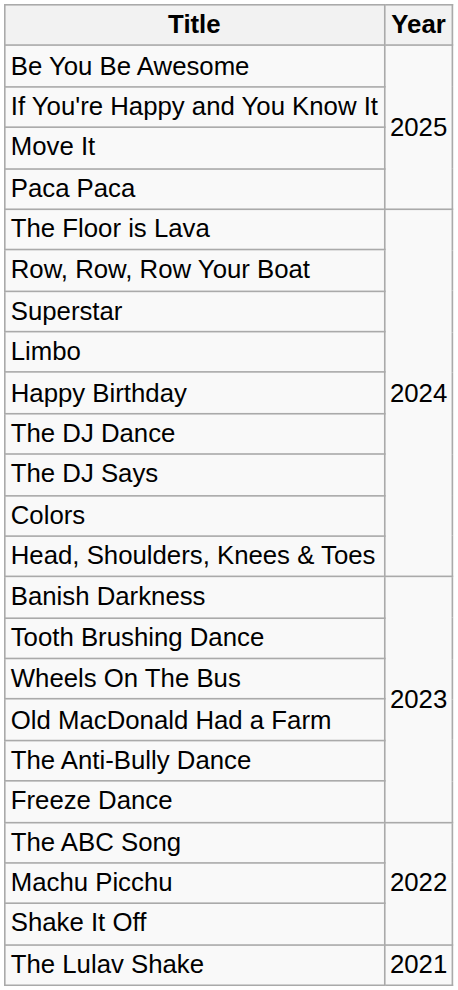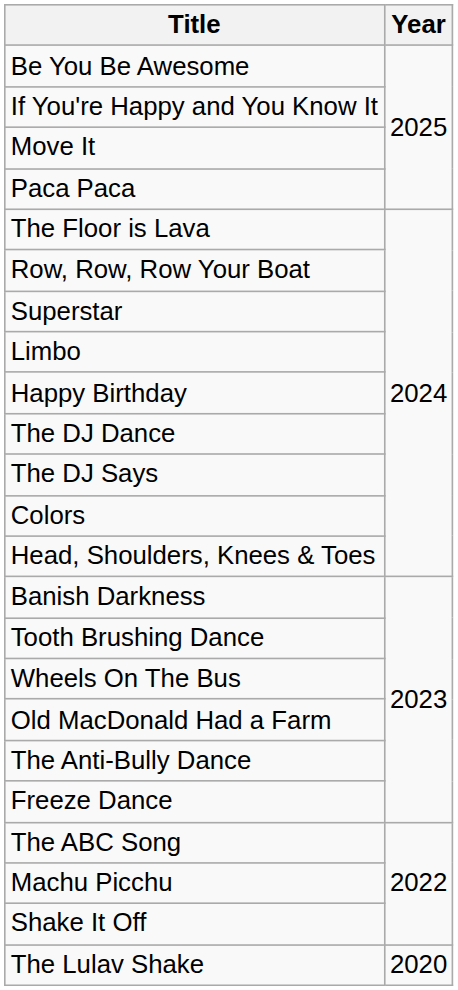(419, 964) 2021 -> (419, 964) 2020
